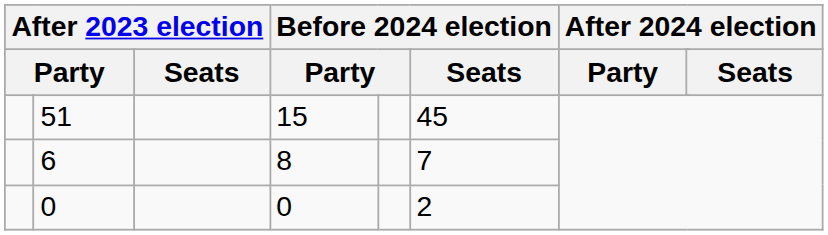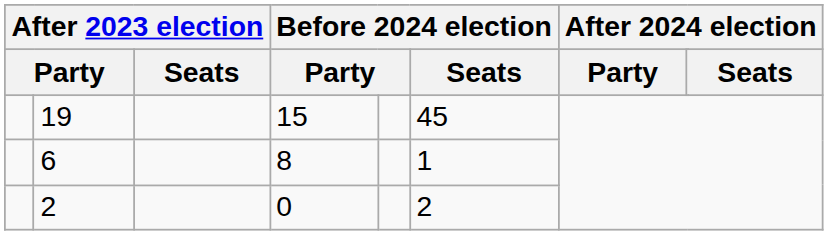(56, 116) 51 -> (56, 116) 19
(424, 161) 7 -> (424, 161) 1
(48, 206) 0 -> (48, 206) 2
